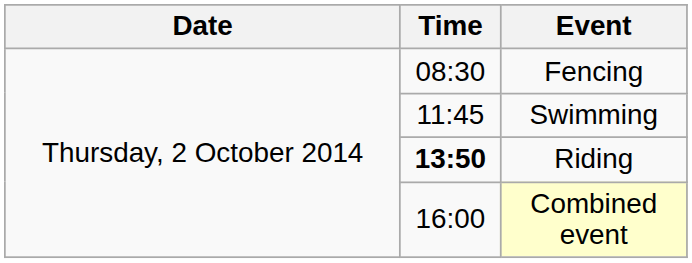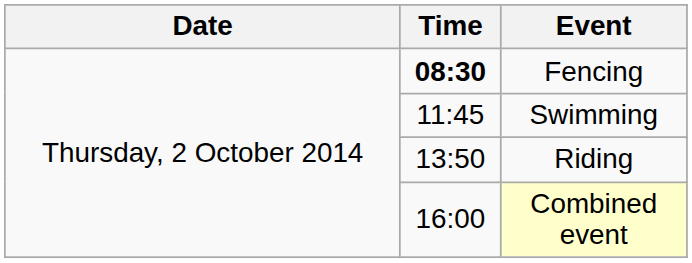(450, 70) normal -> (450, 70) bold
(450, 159) bold -> (450, 159) normal
